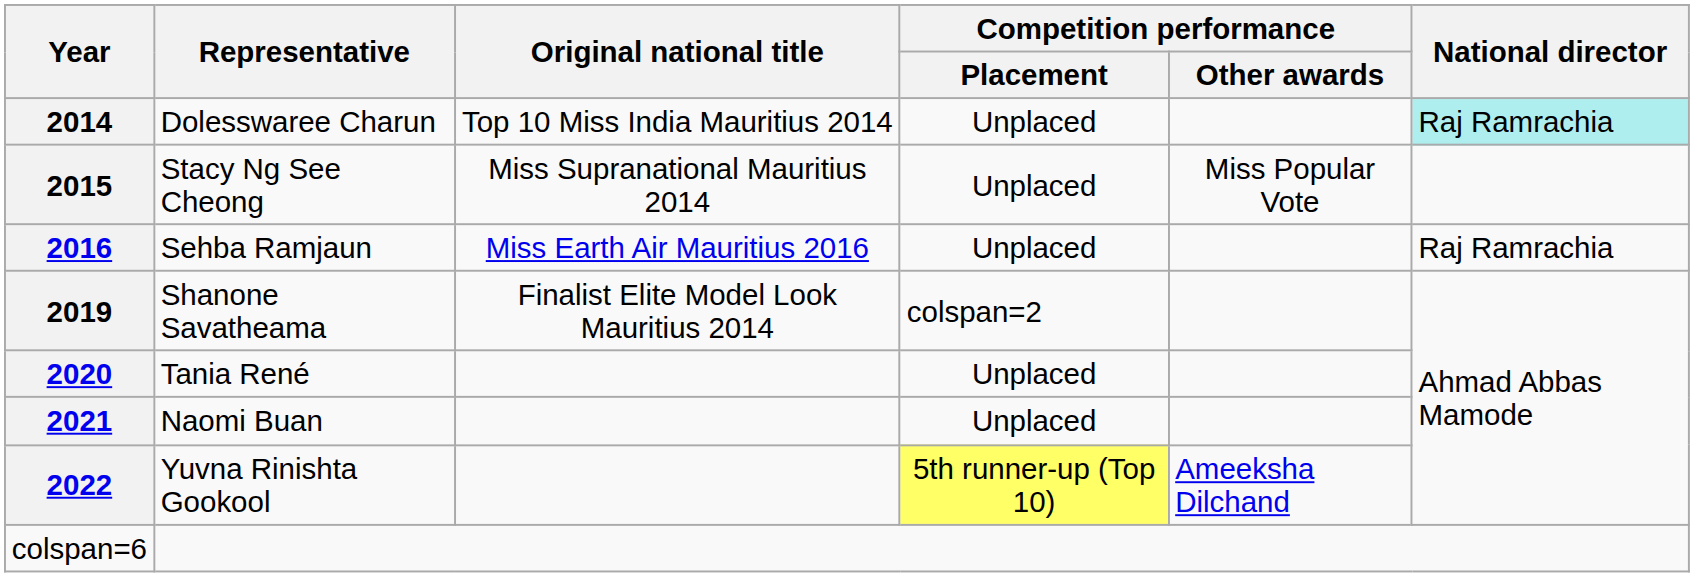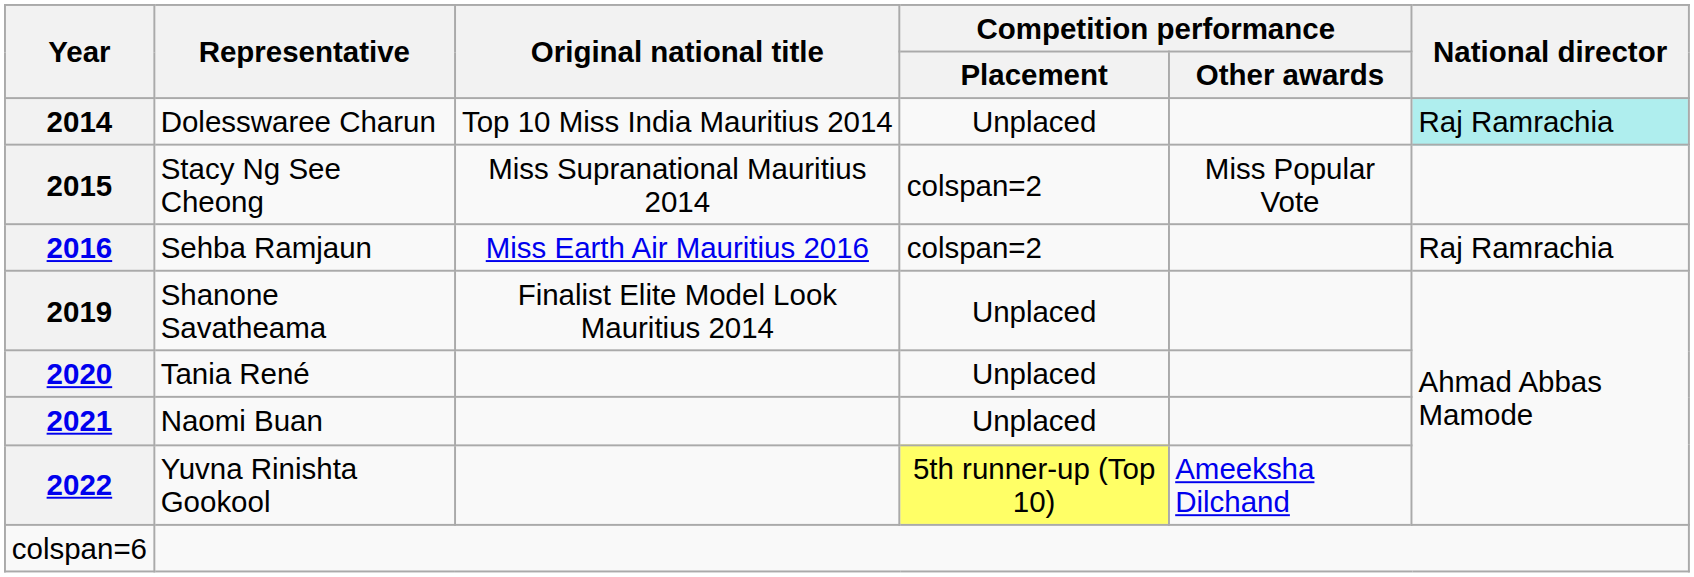(1034, 185) Unplaced -> (974, 185) colspan=2
(1034, 248) Unplaced -> (974, 248) colspan=2
(974, 311) colspan=2 -> (1034, 311) Unplaced
